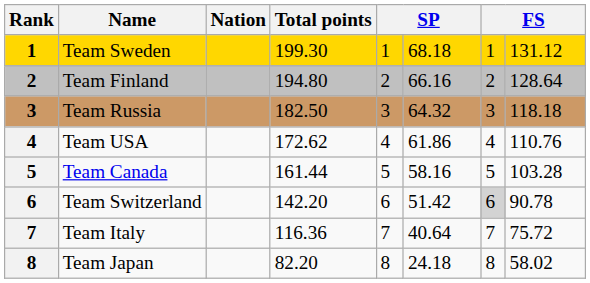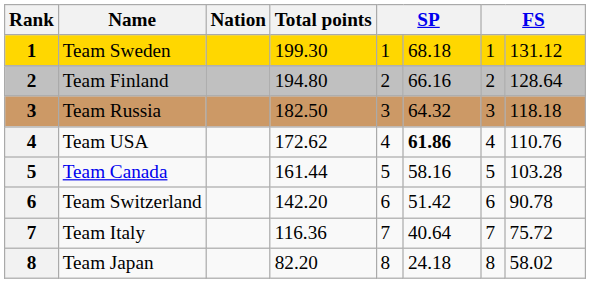(430, 141) normal -> (430, 141) bold
(490, 202) lightgrey background -> (490, 202) no background
